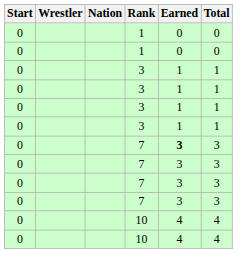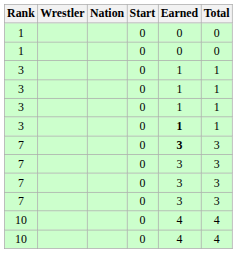columns swapped: (141, 13) <-> (20, 13)
(179, 126) normal -> (179, 126) bold
